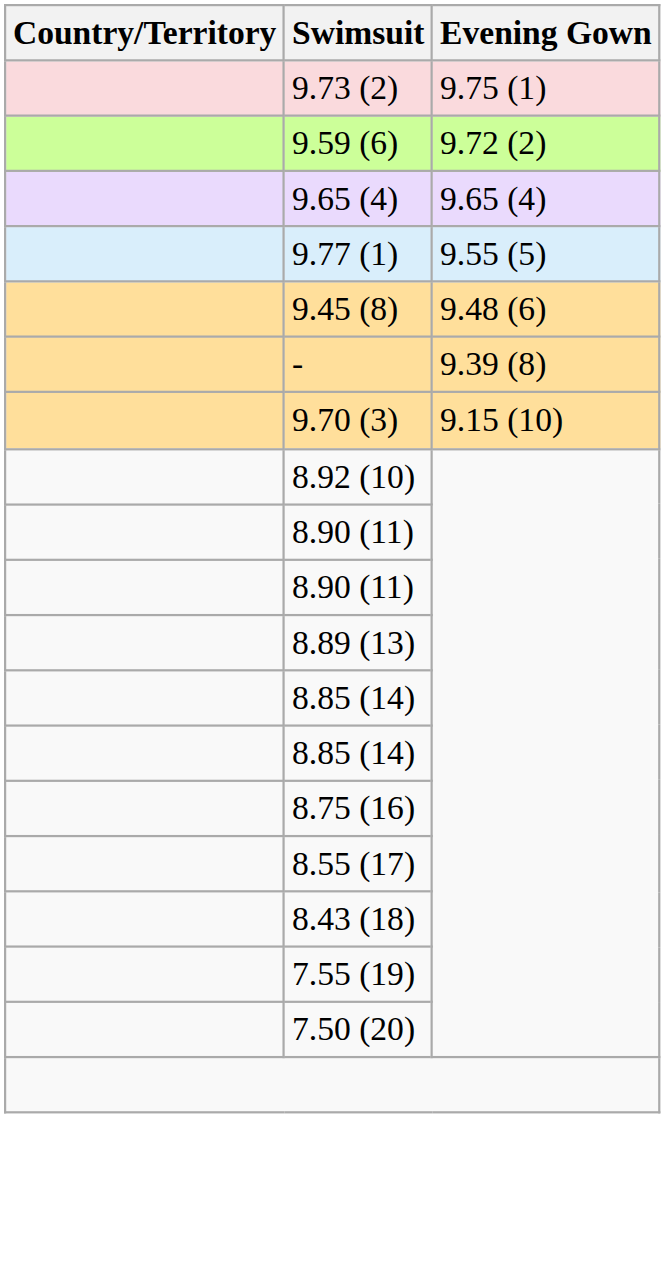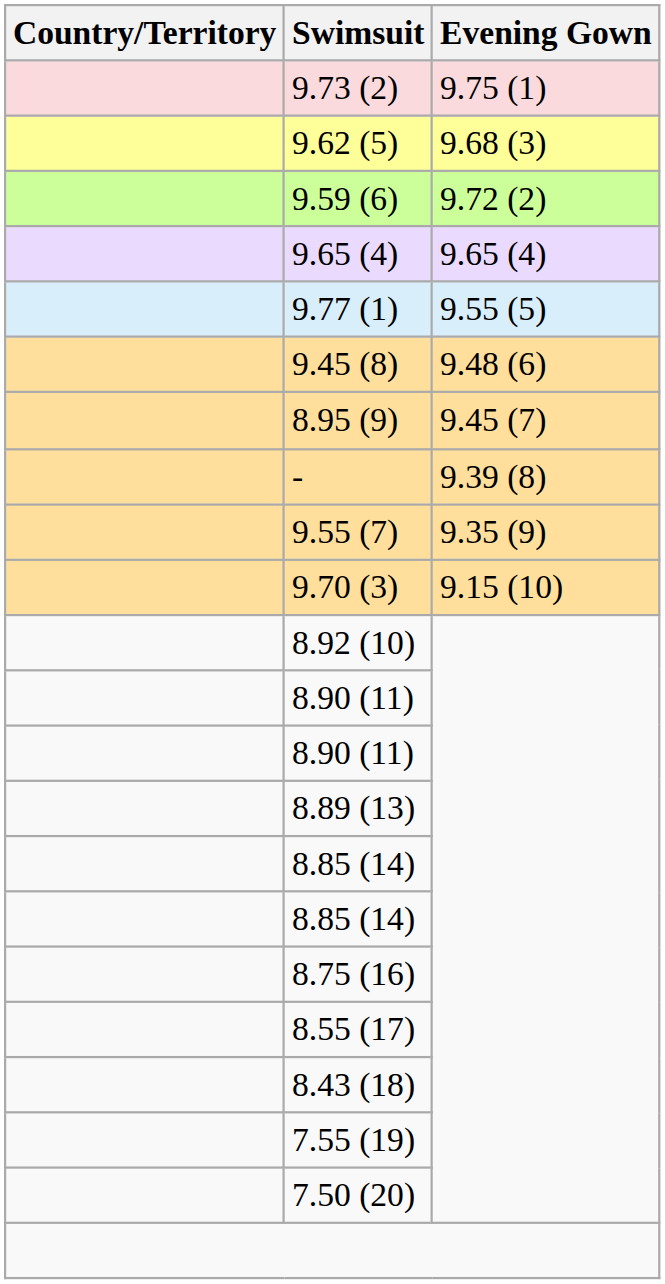+ row: (345, 143)
+ row: (345, 420)
+ row: (345, 530)
